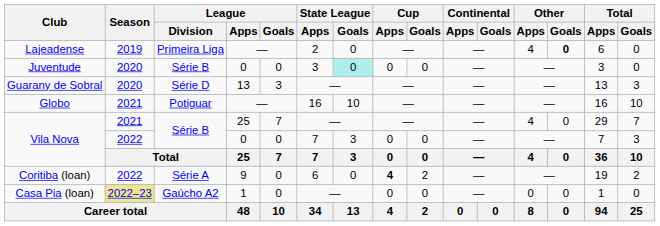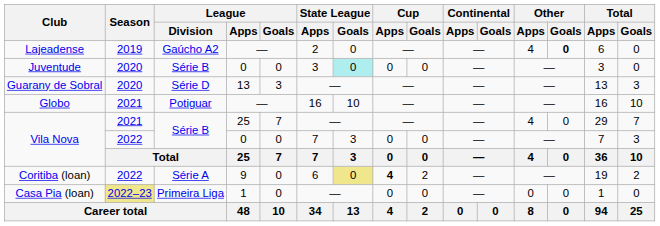(191, 49) Primeira Liga -> (191, 49) Gaúcho A2
(353, 175) no background -> (353, 175) khaki background
(191, 193) Gaúcho A2 -> (191, 193) Primeira Liga
